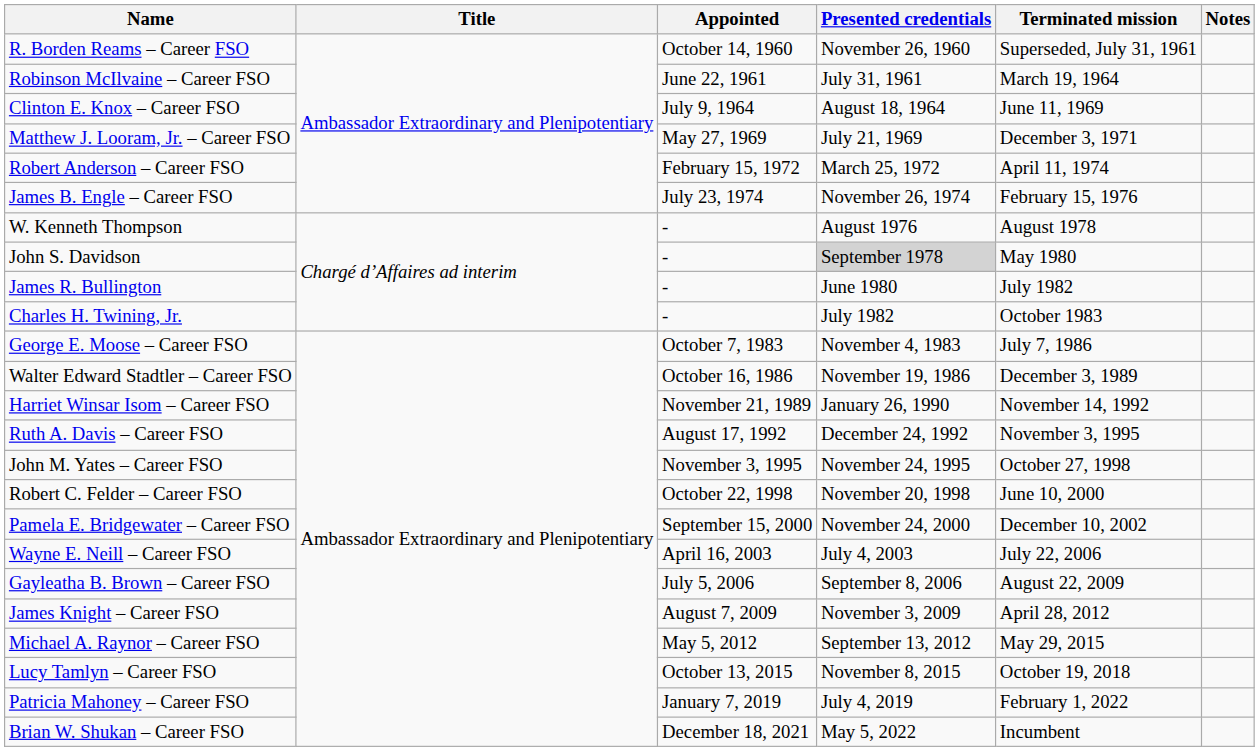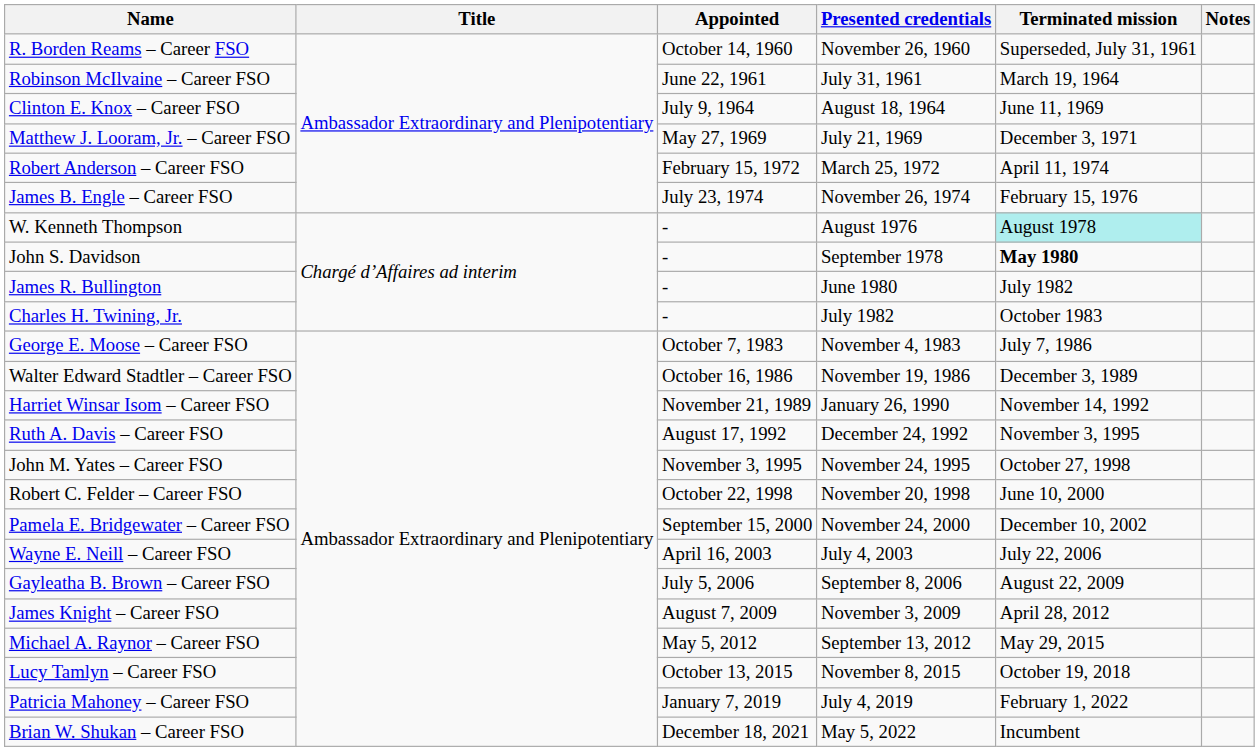(1048, 227) no background -> (1048, 227) paleturquoise background
(882, 256) lightgrey background -> (882, 256) no background
(1038, 256) normal -> (1039, 256) bold
